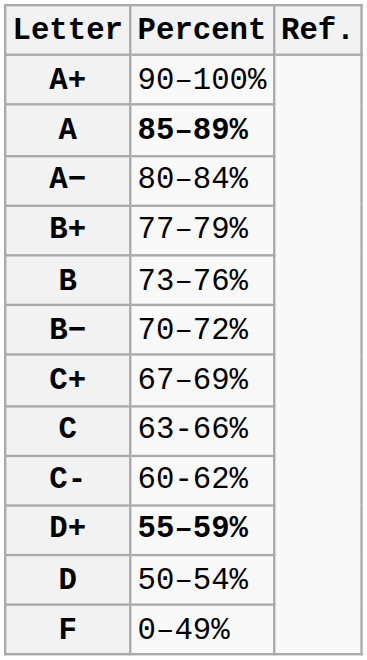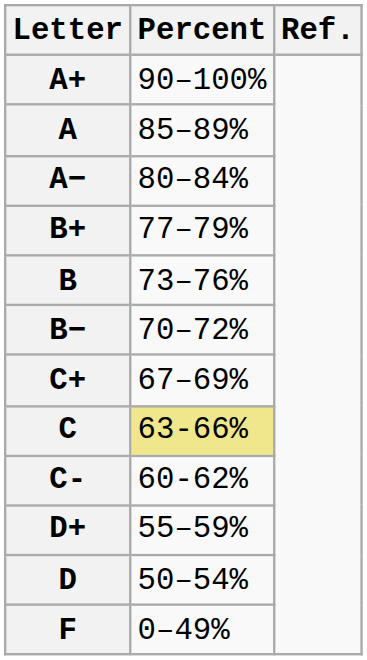(193, 130) bold -> (193, 130) normal
(193, 430) no background -> (193, 430) khaki background
(193, 530) bold -> (193, 530) normal
